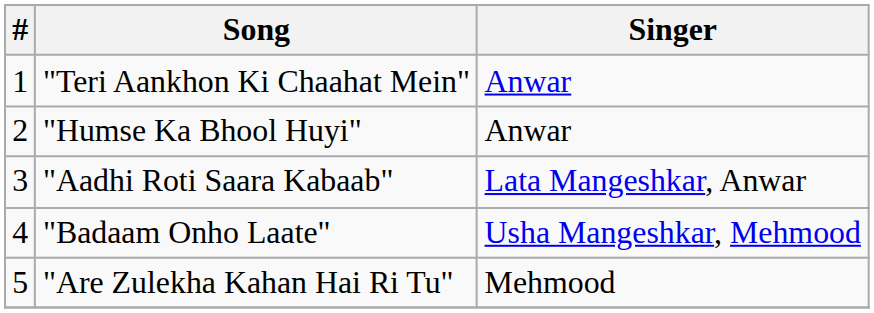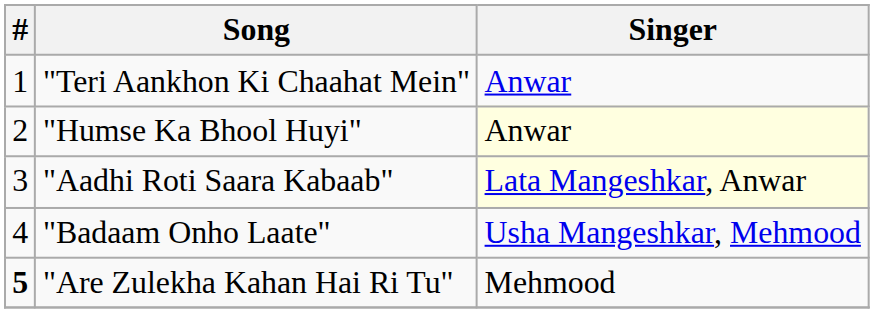(528, 130) no background -> (528, 130) lightyellow background
(645, 181) no background -> (645, 181) lightyellow background
(20, 282) normal -> (20, 282) bold
